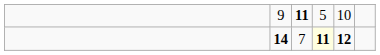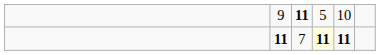(281, 38) 14 -> (281, 38) 11
(344, 38) 12 -> (344, 38) 11
